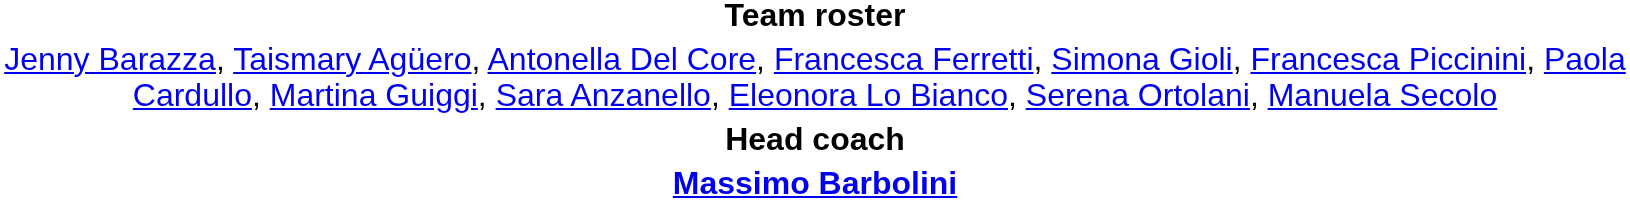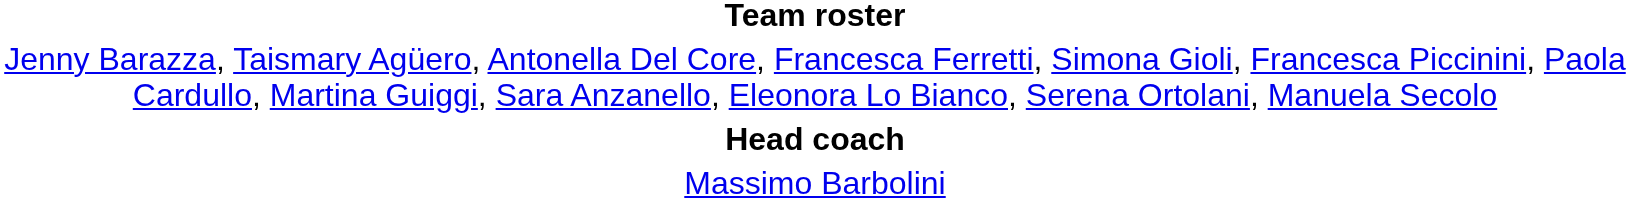(815, 183) bold -> (815, 183) normal
